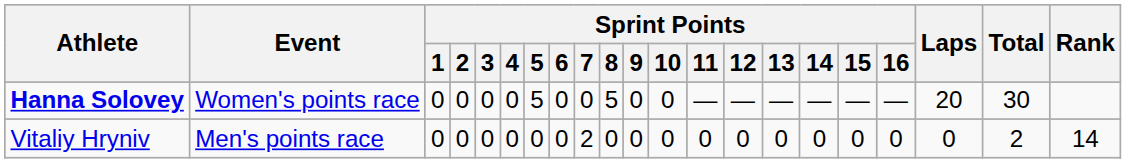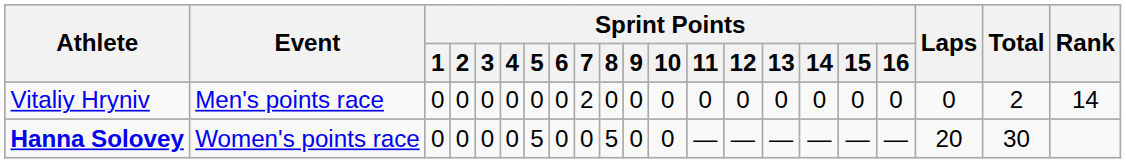rows swapped: (80, 139) <-> (97, 101)
